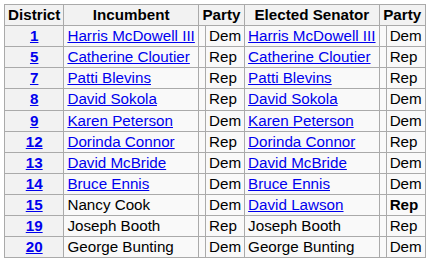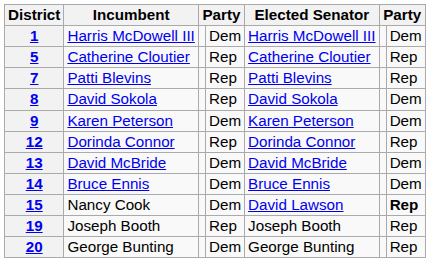(406, 246) Dem -> (404, 246) Rep
